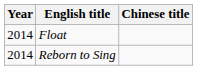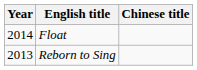(20, 55) 2014 -> (20, 55) 2013
